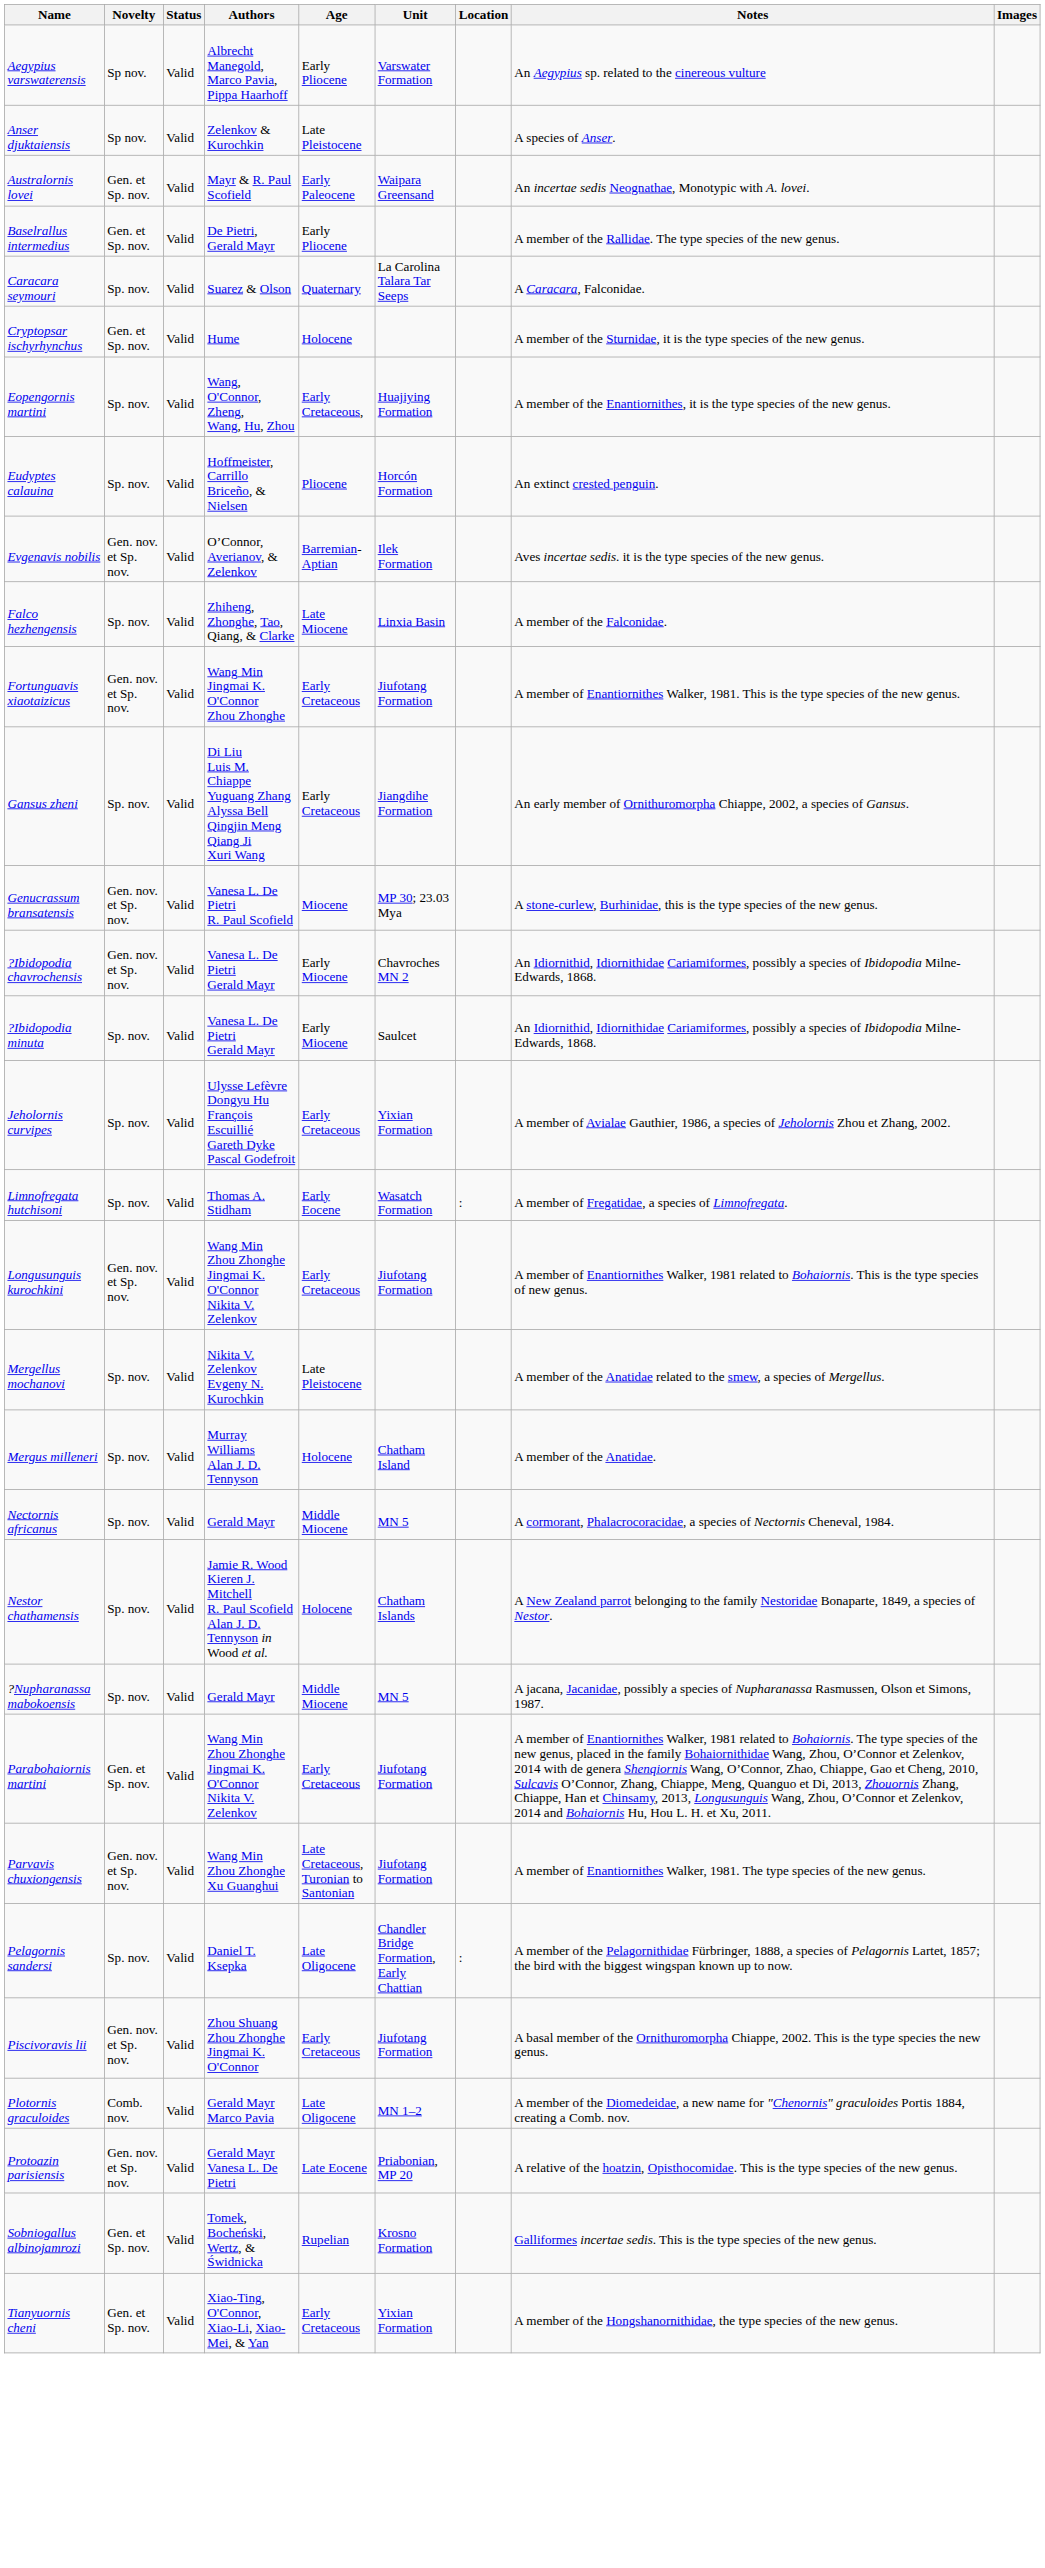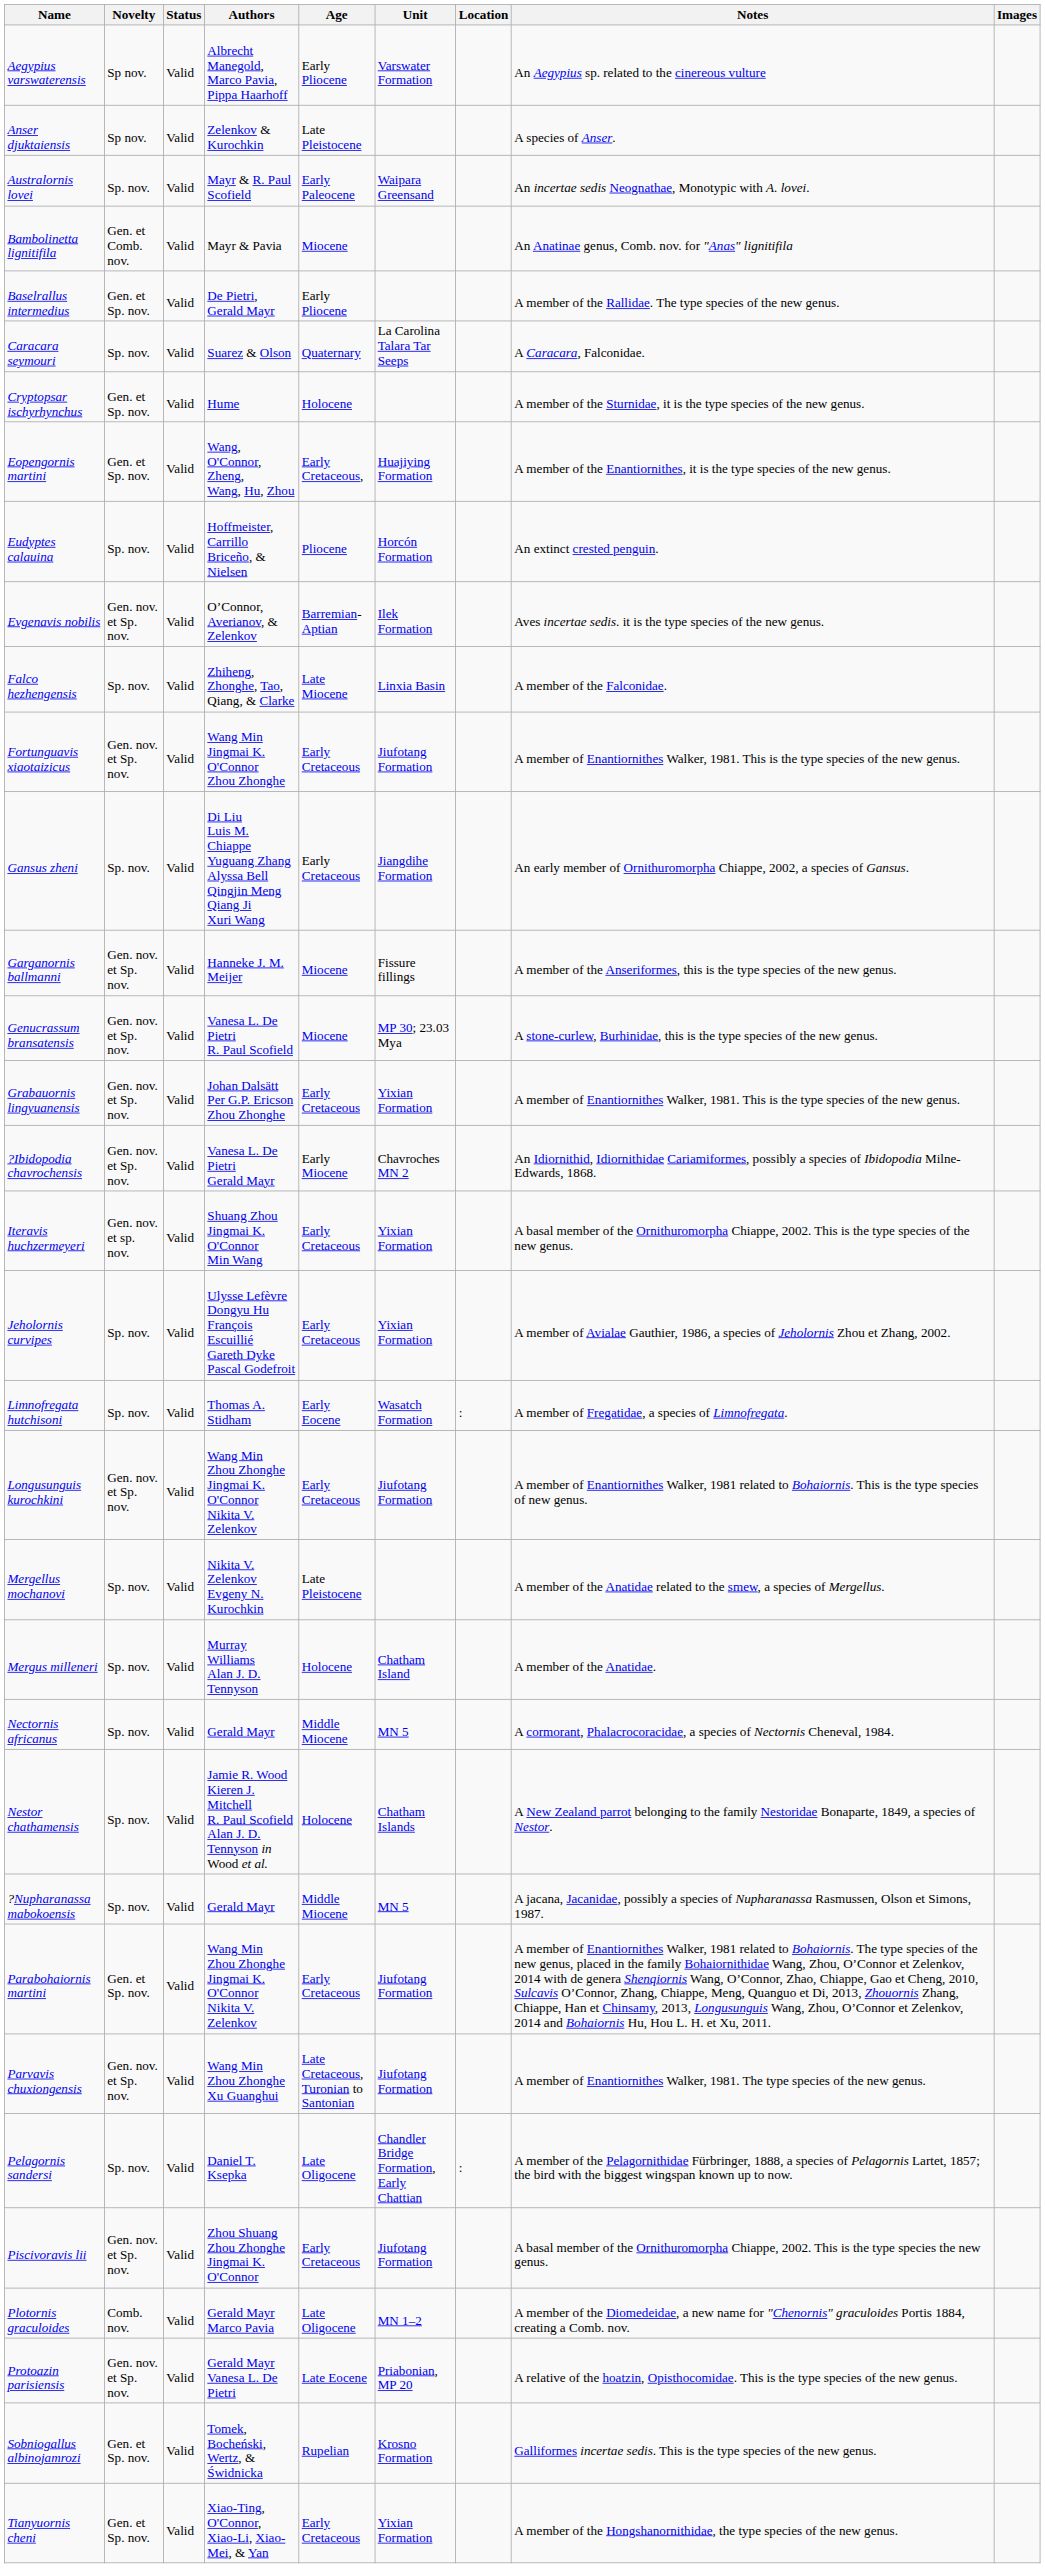(129, 188) Gen. et Sp. nov. -> (129, 188) Sp. nov.
+ row: (43, 245)
(129, 404) Sp. nov. -> (129, 469) Gen. et Sp. nov.
+ row: (41, 970)
+ row: (44, 1100)
- row: (40, 1035)
+ row: (46, 1238)
